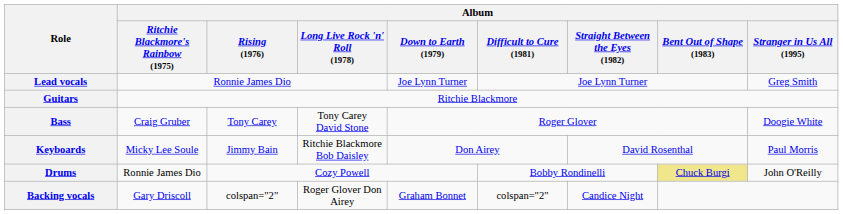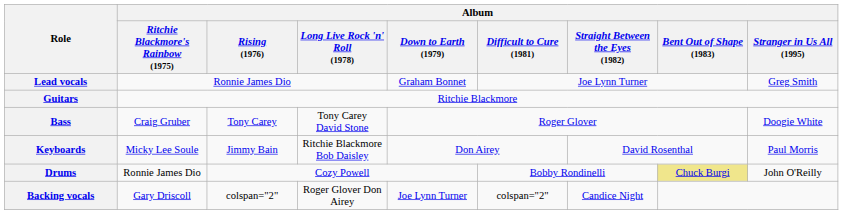(432, 82) Joe Lynn Turner -> (432, 82) Graham Bonnet
(432, 195) Graham Bonnet -> (432, 195) Joe Lynn Turner
